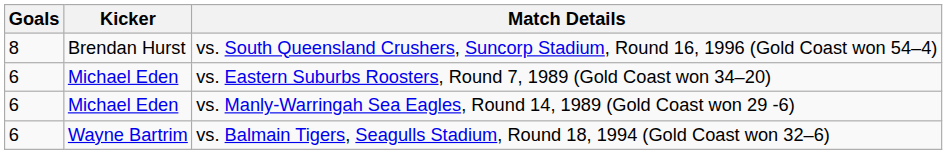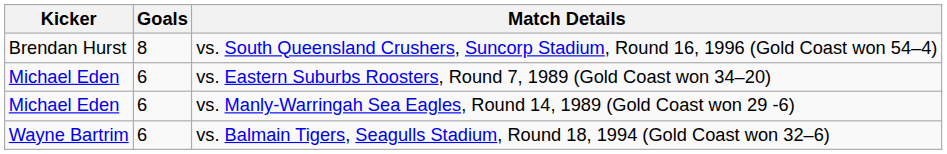columns swapped: (34, 18) <-> (128, 18)
